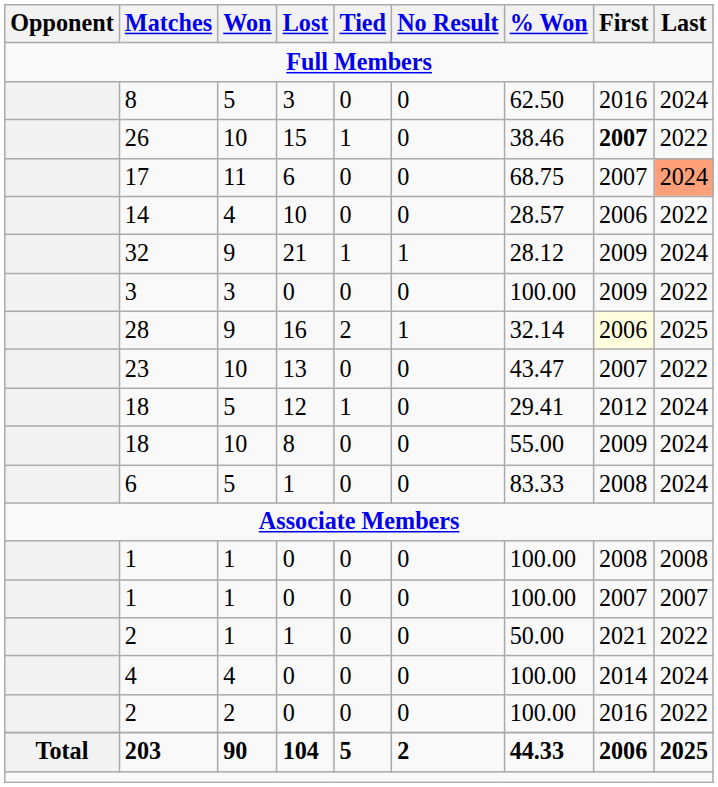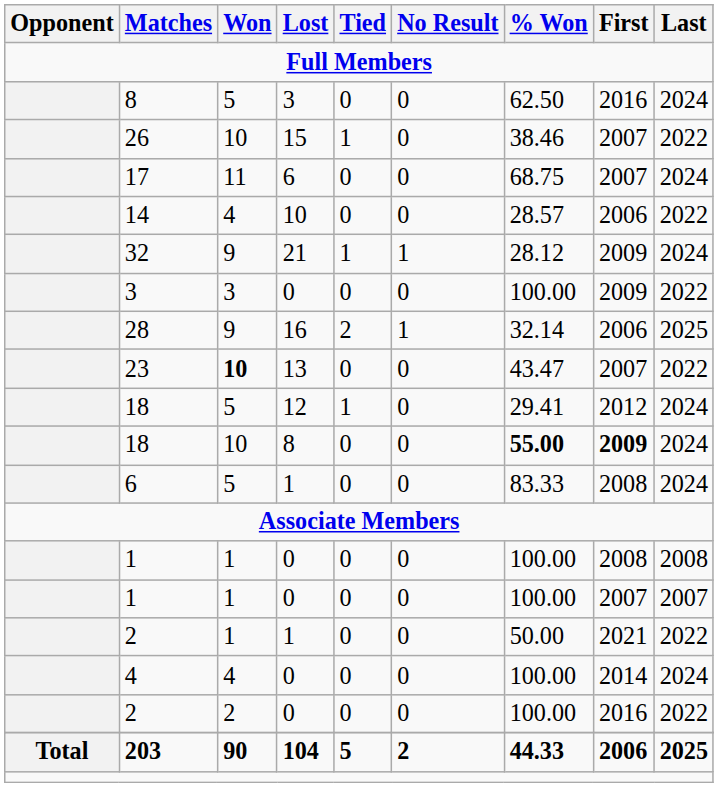(623, 138) bold -> (623, 138) normal
(684, 176) lightsalmon background -> (684, 176) no background
(623, 330) lightyellow background -> (623, 330) no background
(235, 368) normal -> (235, 368) bold
(537, 445) normal -> (537, 445) bold
(623, 445) normal -> (623, 445) bold
